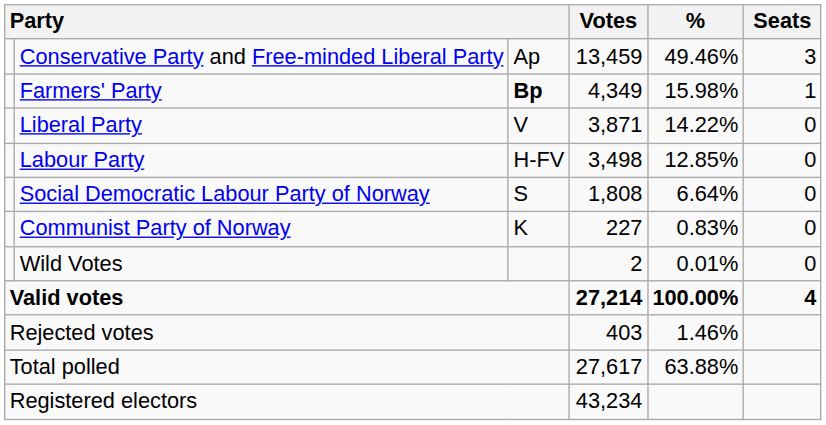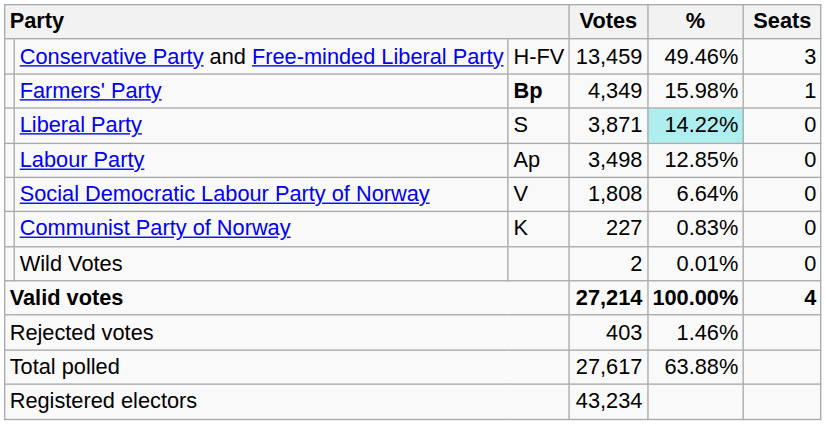(527, 56) Ap -> (539, 56) H-FV
(521, 125) V -> (521, 125) S
(701, 125) no background -> (701, 125) paleturquoise background
(539, 159) H-FV -> (527, 159) Ap
(521, 194) S -> (521, 194) V
